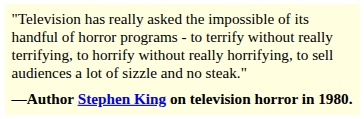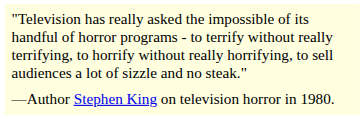(182, 99) bold -> (173, 99) normal
